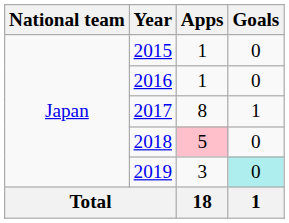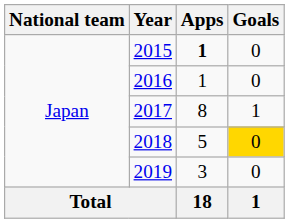(202, 50) normal -> (202, 50) bold
(202, 141) pink background -> (202, 141) no background
(256, 141) no background -> (256, 141) gold background
(256, 171) paleturquoise background -> (256, 171) no background
